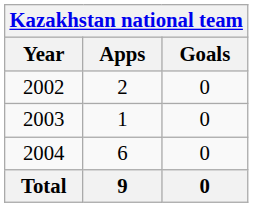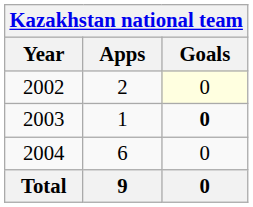(205, 86) no background -> (205, 86) lightyellow background
(205, 119) normal -> (205, 119) bold
